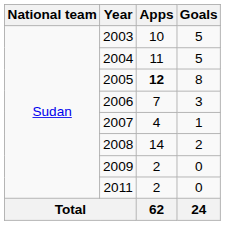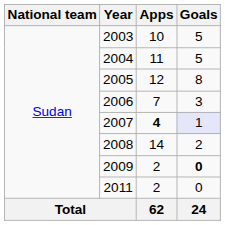(157, 79) bold -> (157, 79) normal
(157, 123) normal -> (157, 123) bold
(199, 123) no background -> (199, 123) lavender background
(199, 166) normal -> (199, 166) bold
